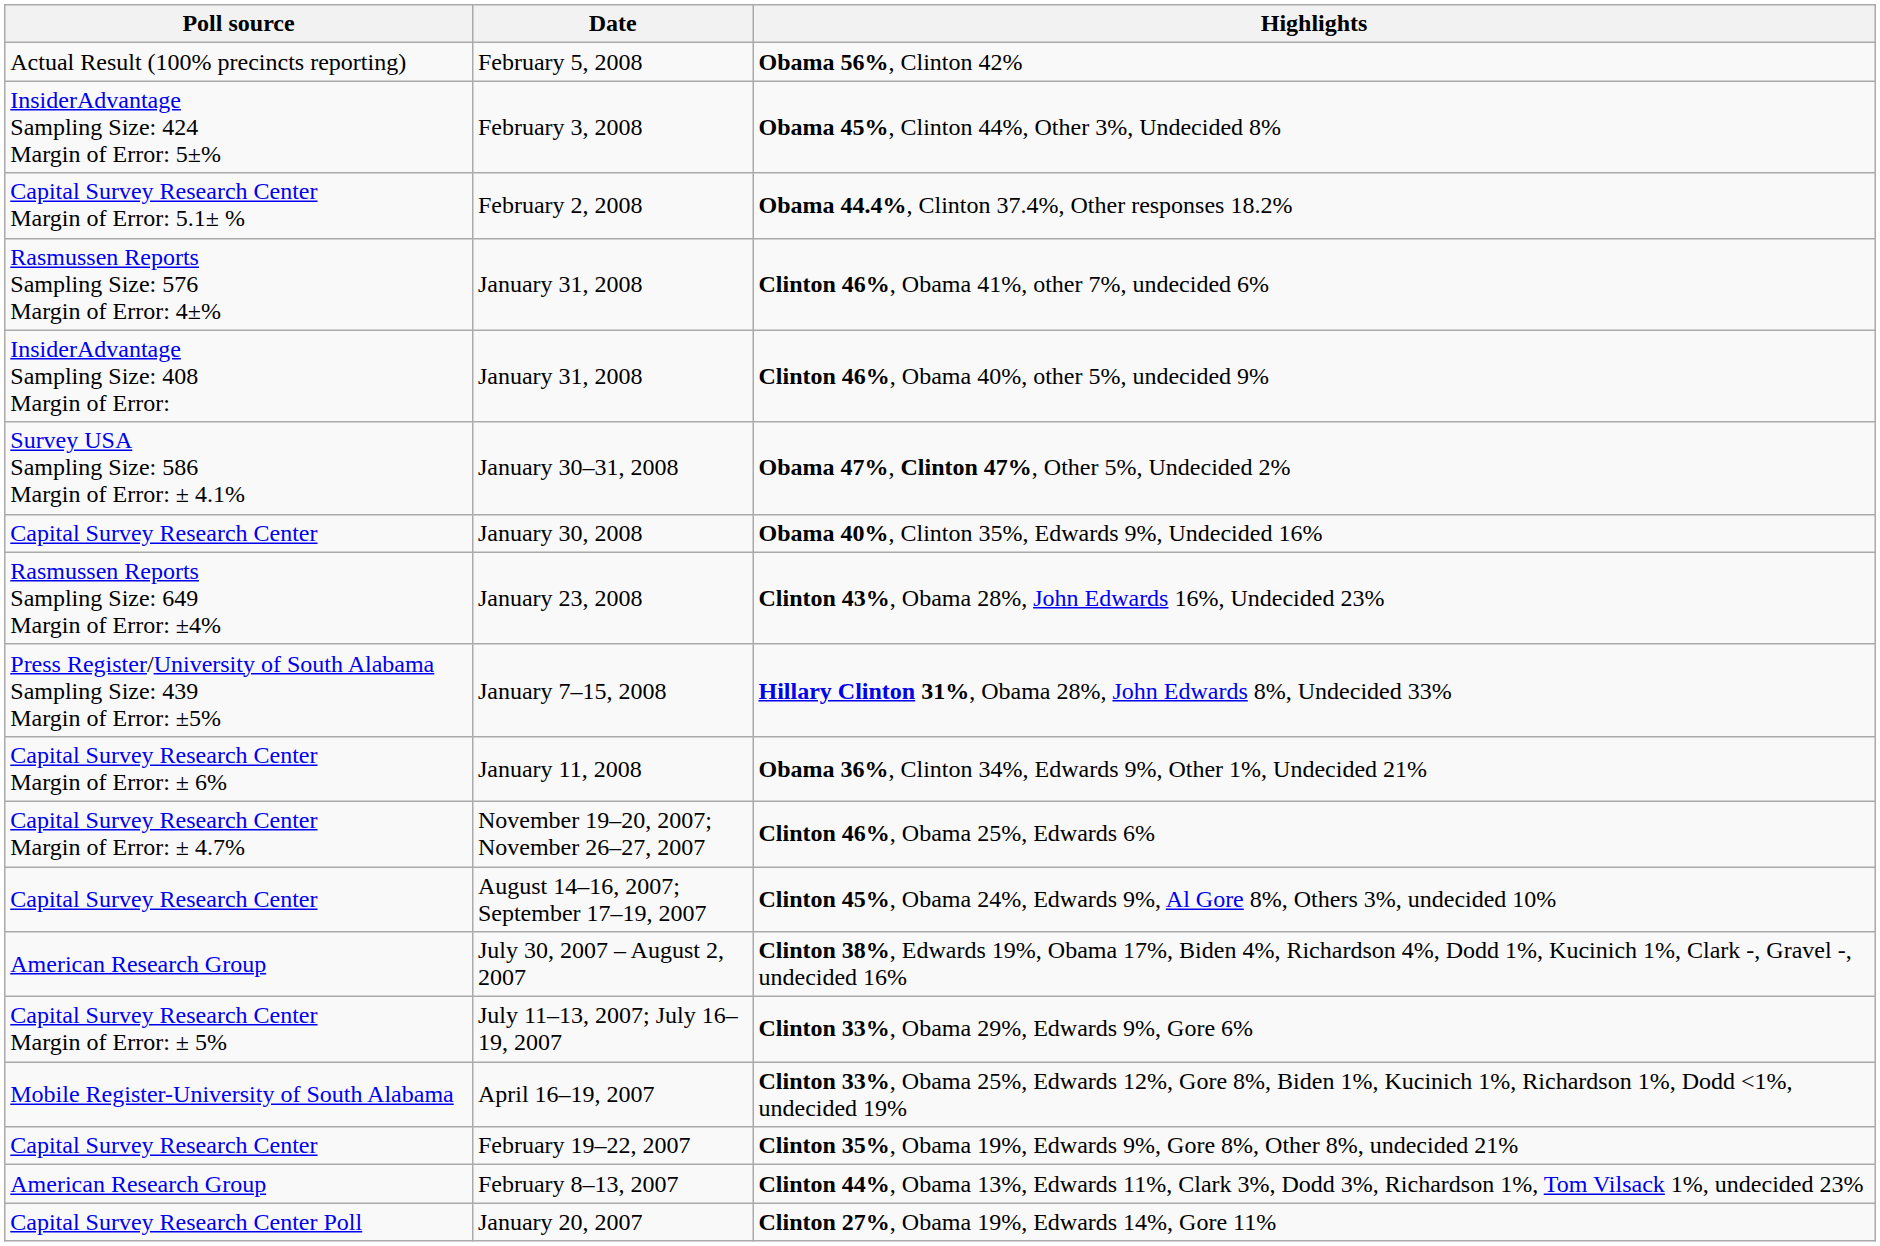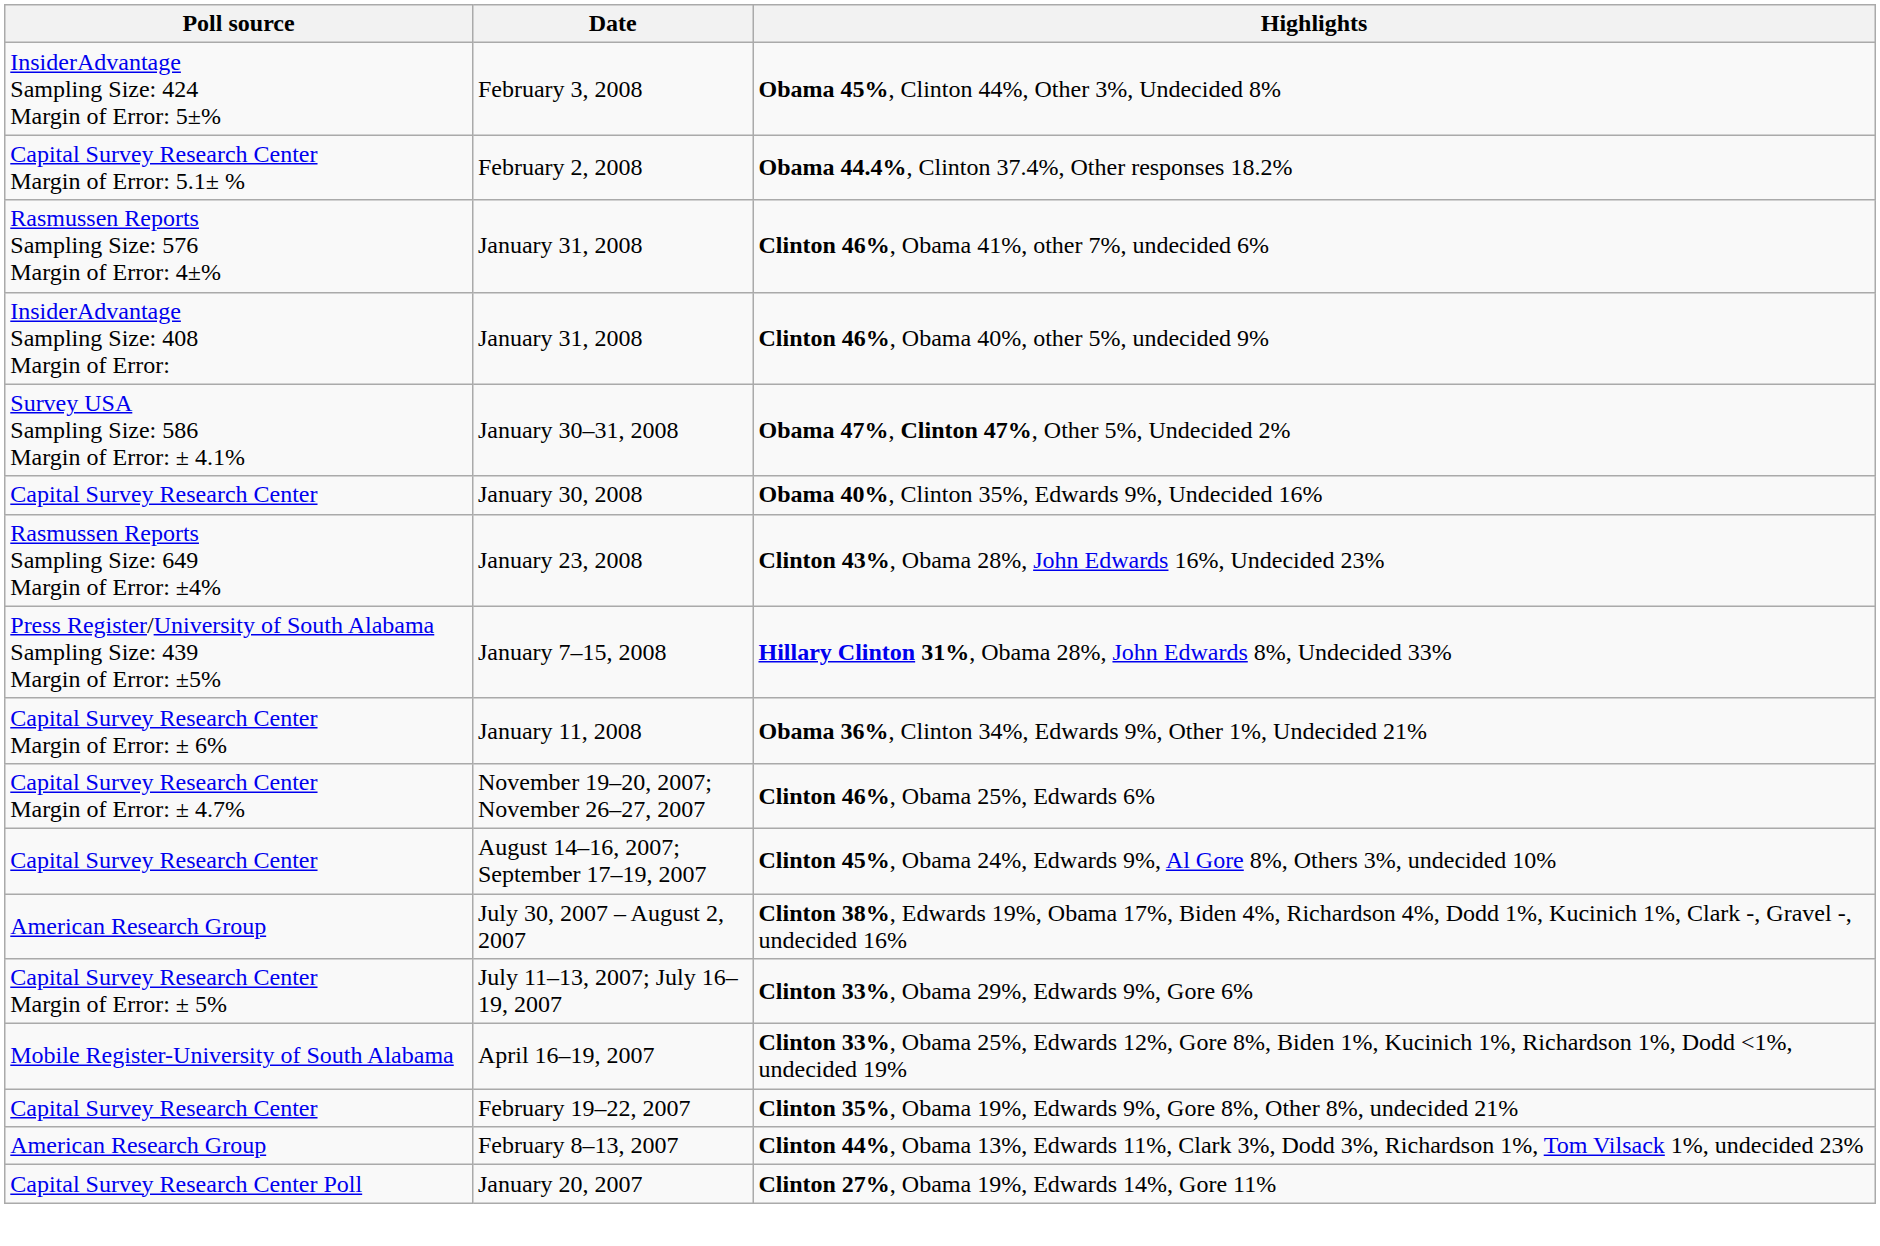- row: (890, 61)
